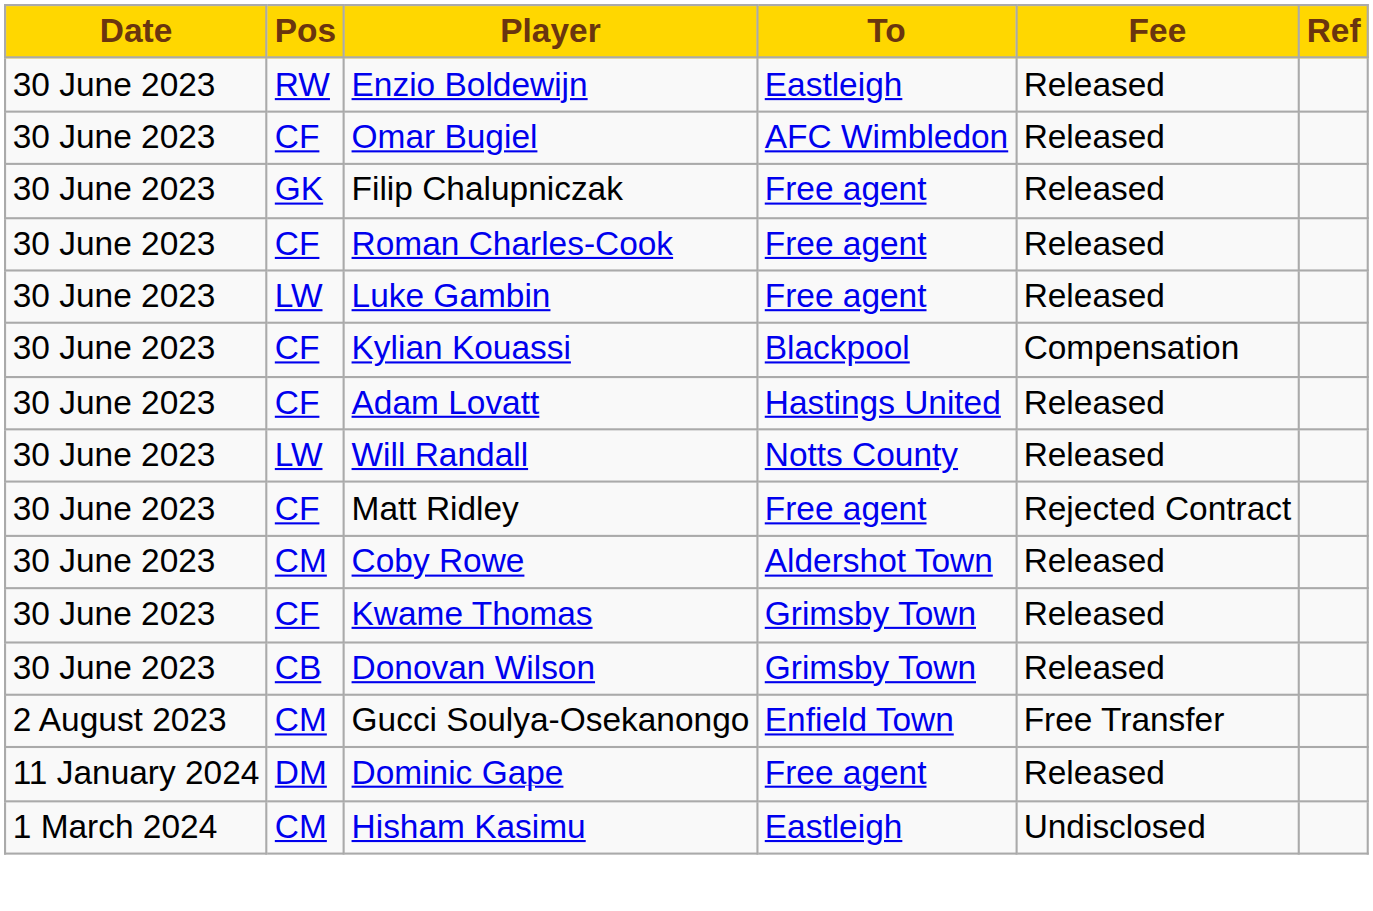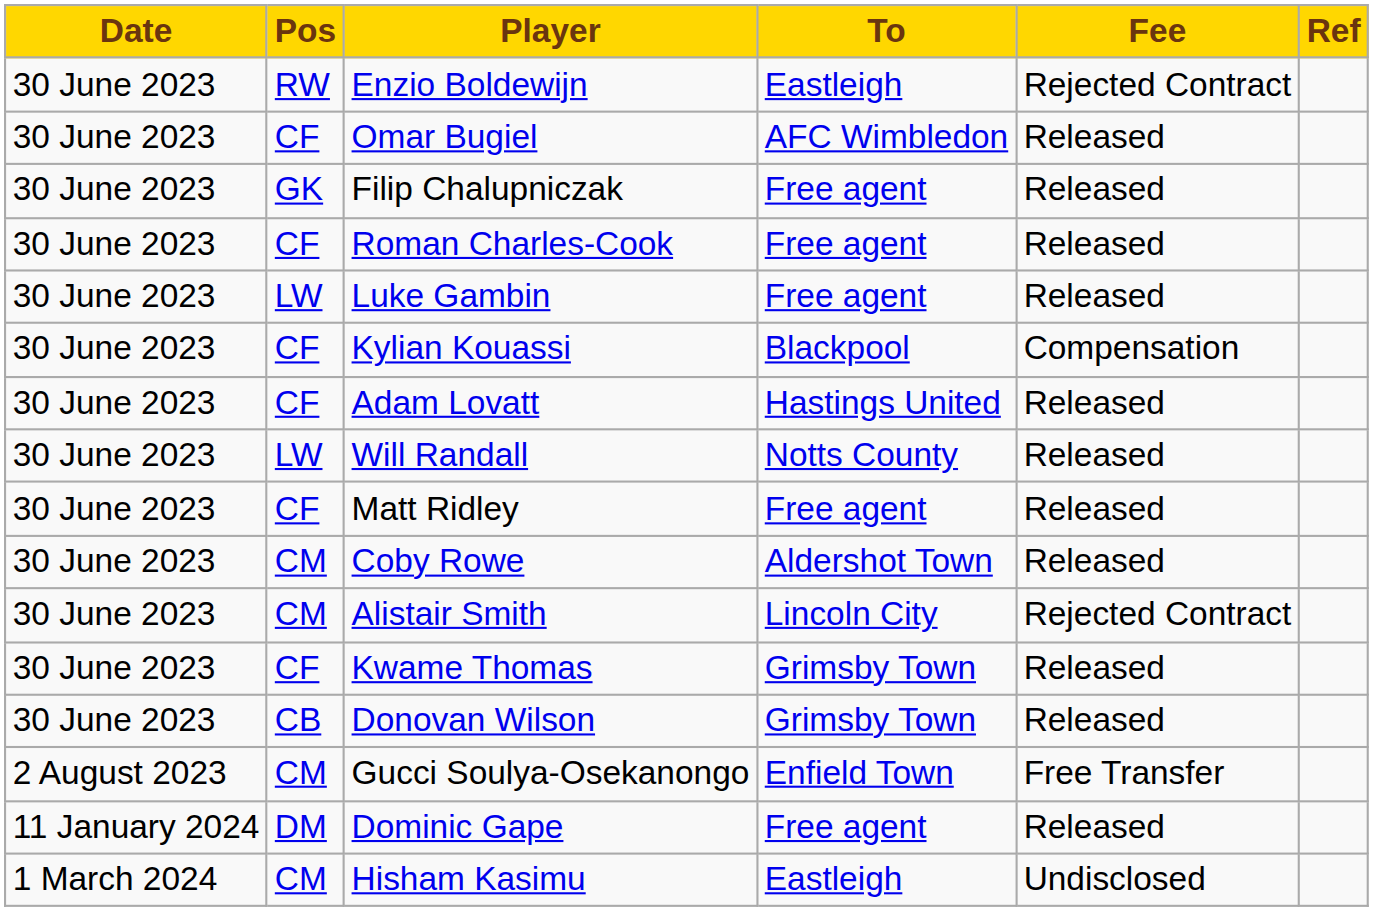(1094, 84) Released -> (1157, 84) Rejected Contract
(1157, 508) Rejected Contract -> (1094, 508) Released
+ row: (449, 614)
